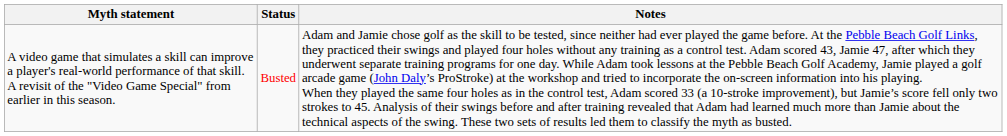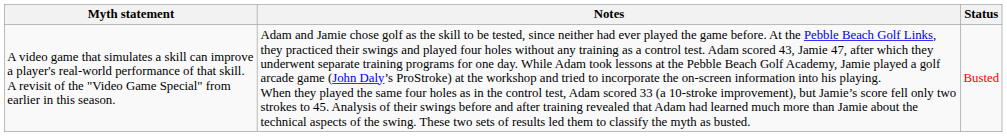columns swapped: (278, 14) <-> (650, 14)
